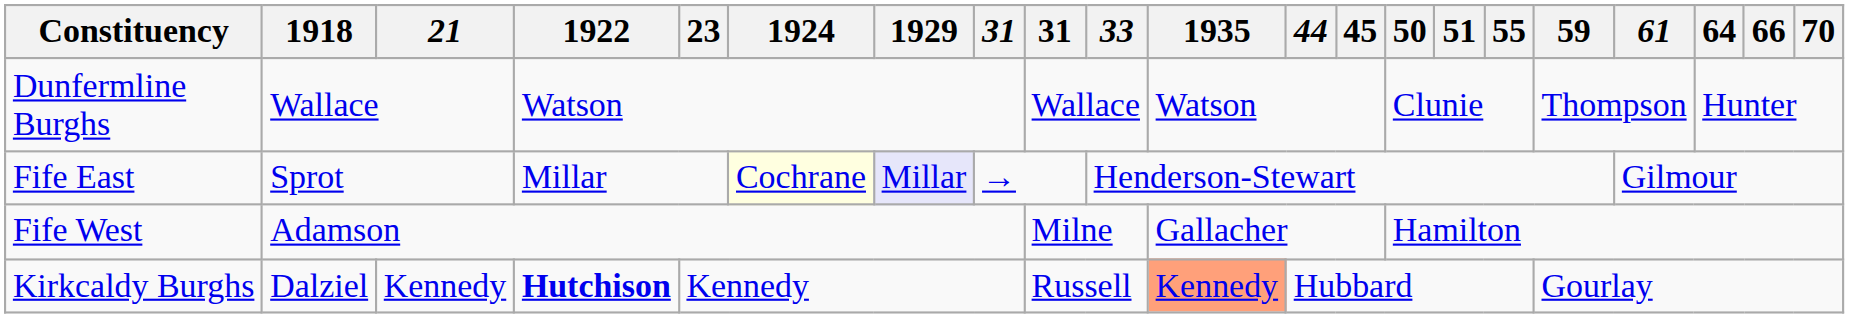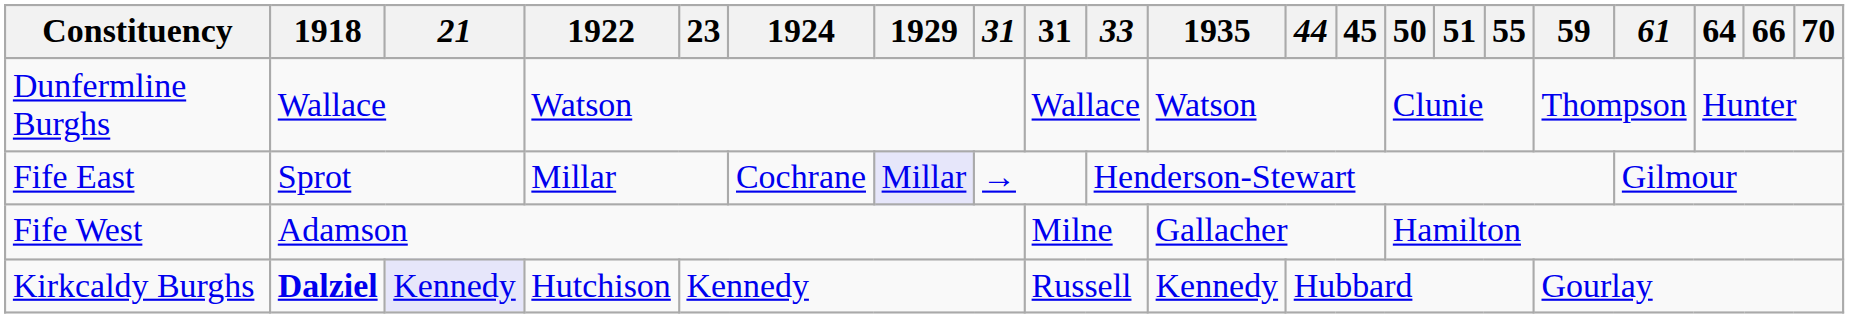(801, 177) lightyellow background -> (801, 177) no background
(319, 284) normal -> (328, 284) bold
(445, 284) no background -> (454, 284) lavender background
(596, 284) bold -> (601, 284) normal
(1217, 284) lightsalmon background -> (1217, 284) no background
